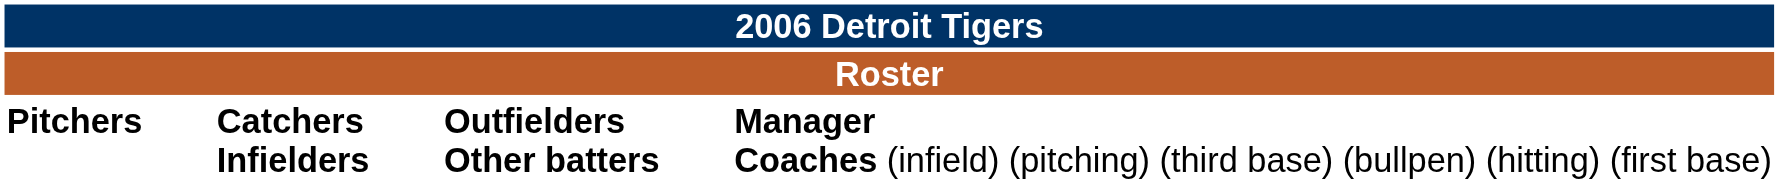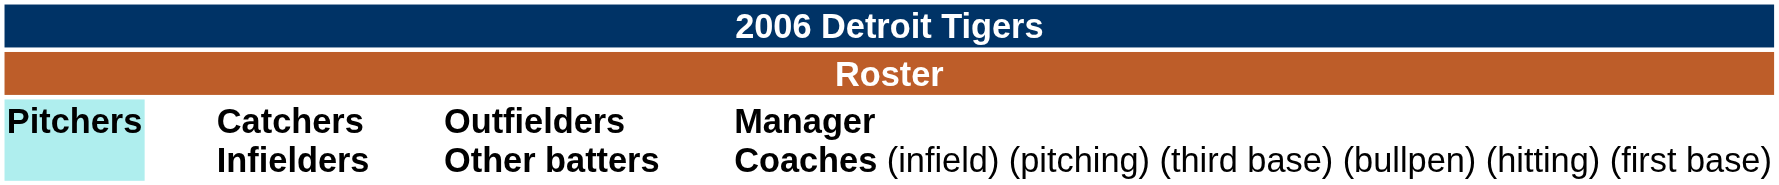(75, 121) no background -> (75, 121) paleturquoise background
